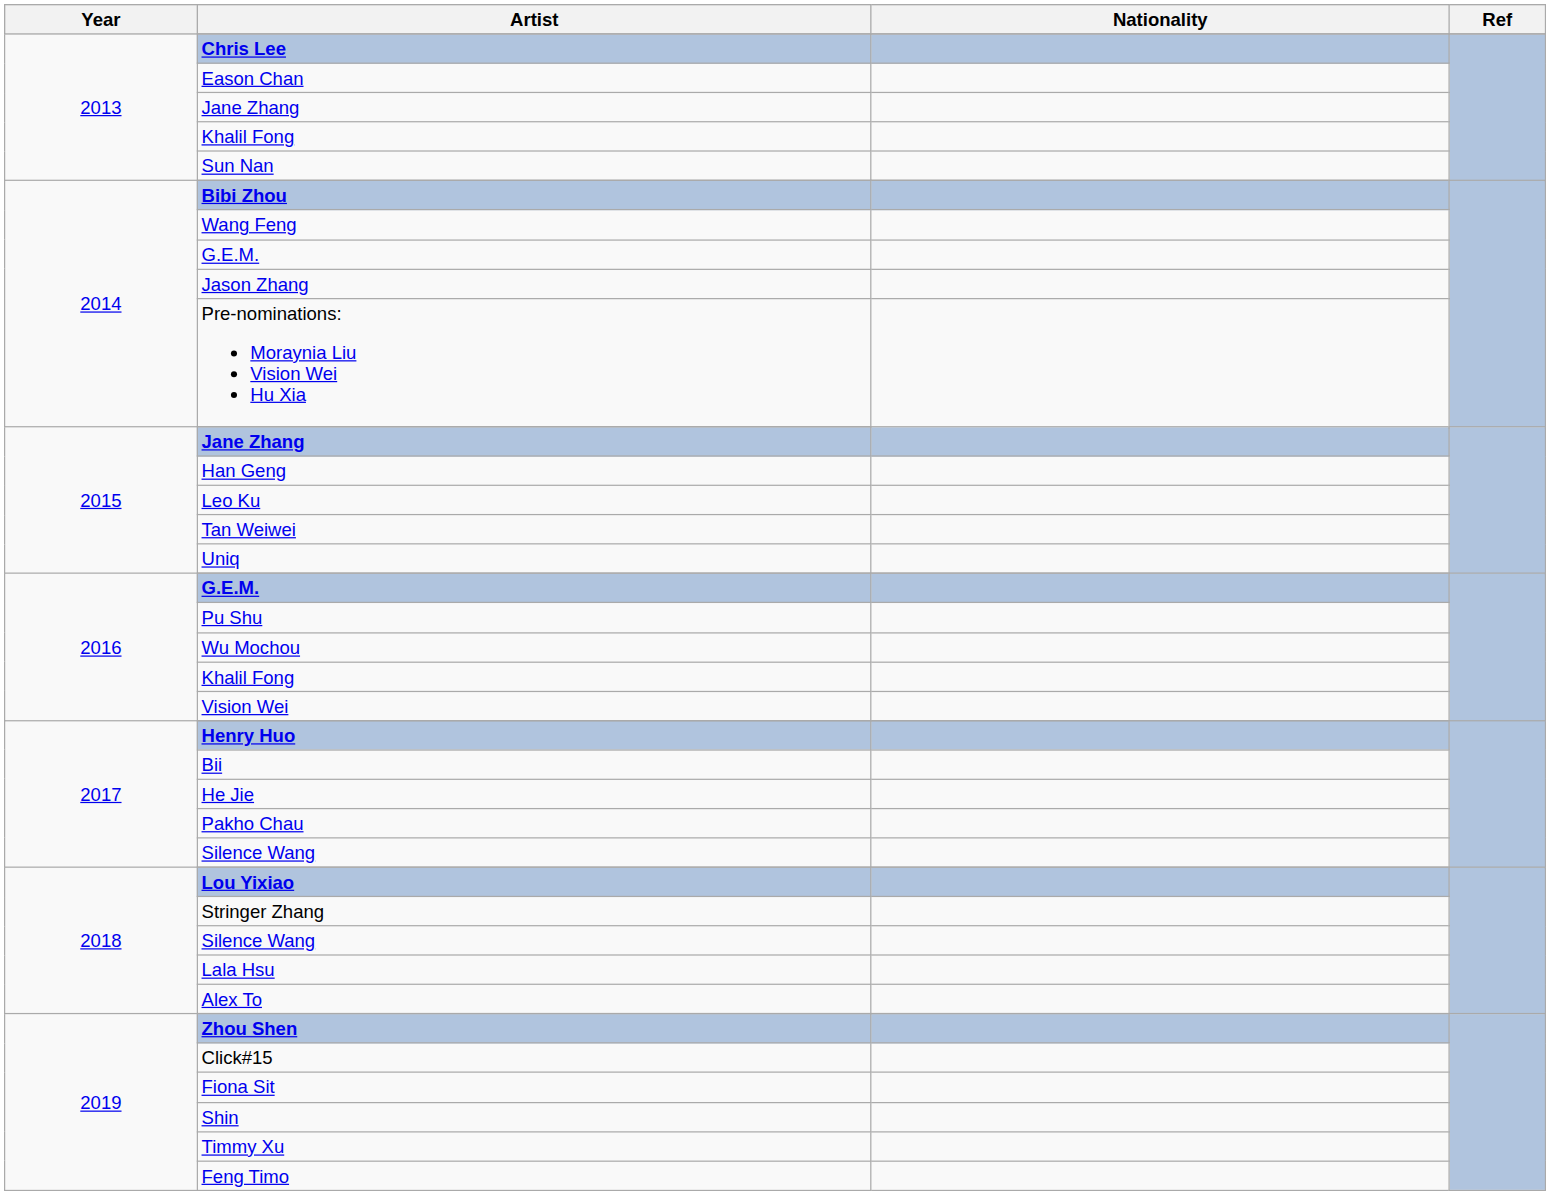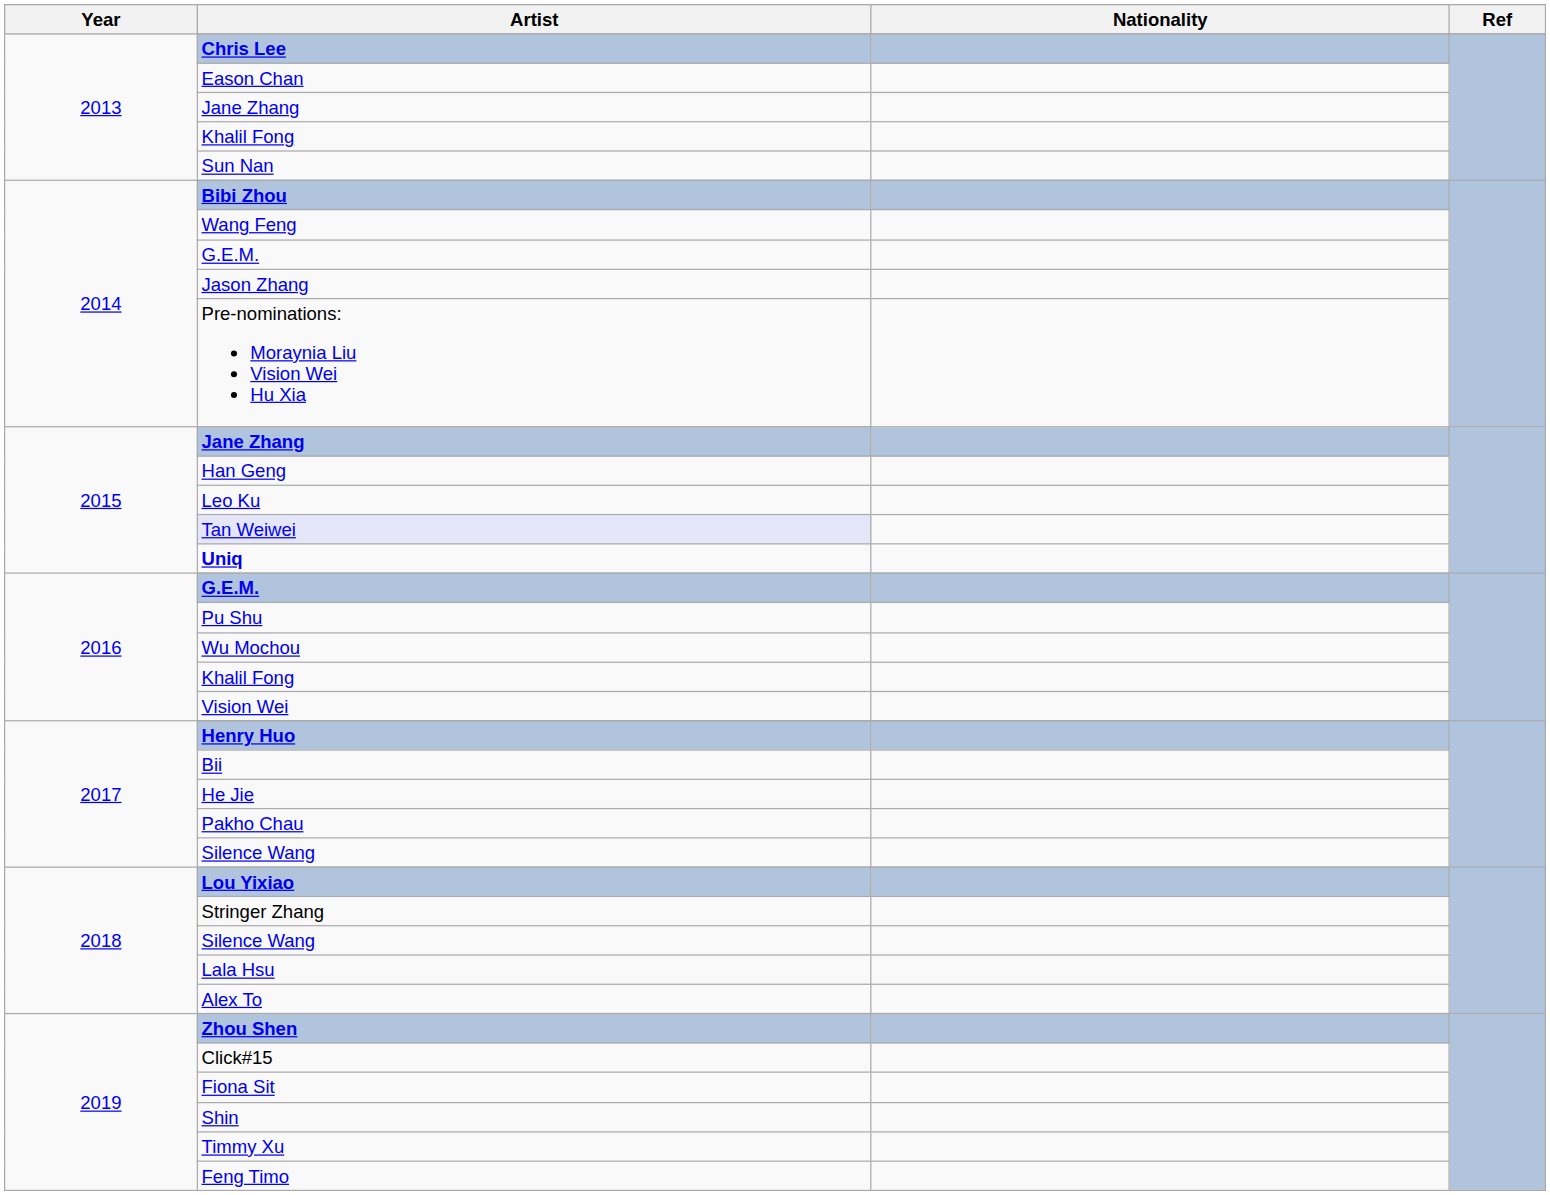(249, 530) no background -> (249, 530) lavender background
(221, 559) normal -> (222, 559) bold
